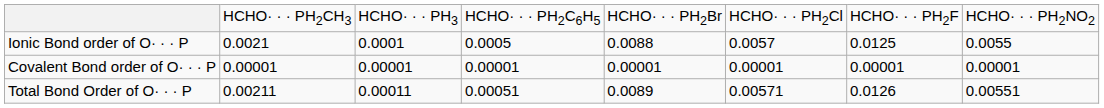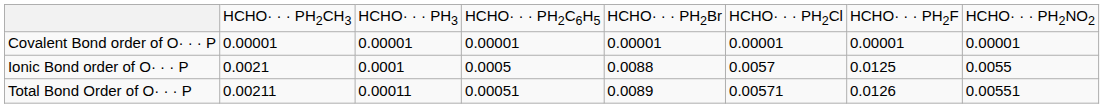rows swapped: (112, 67) <-> (98, 43)
